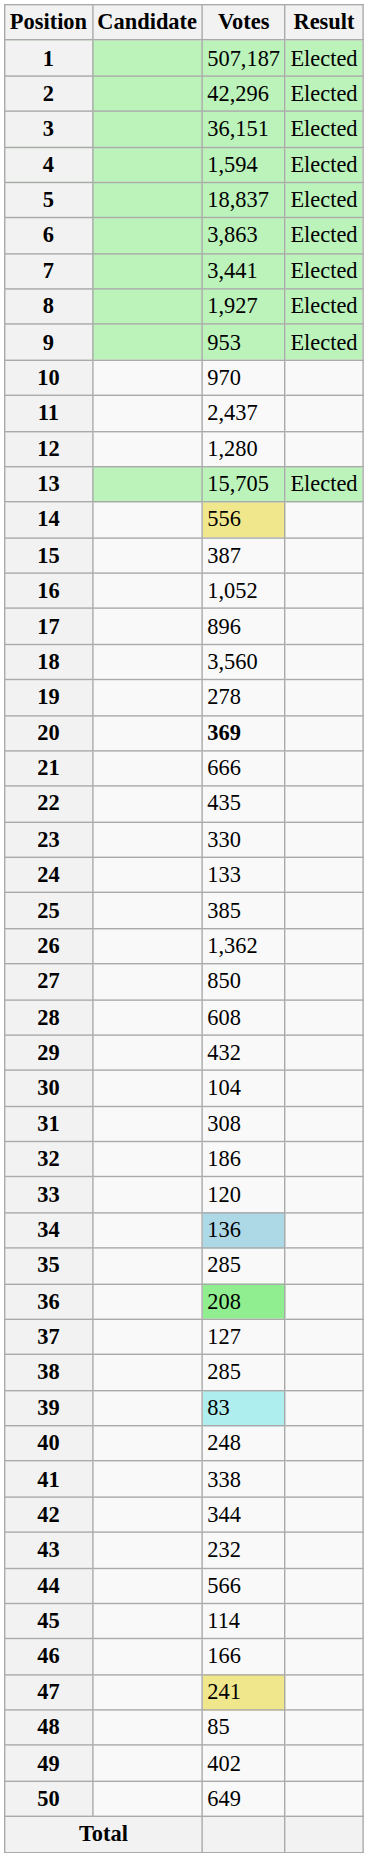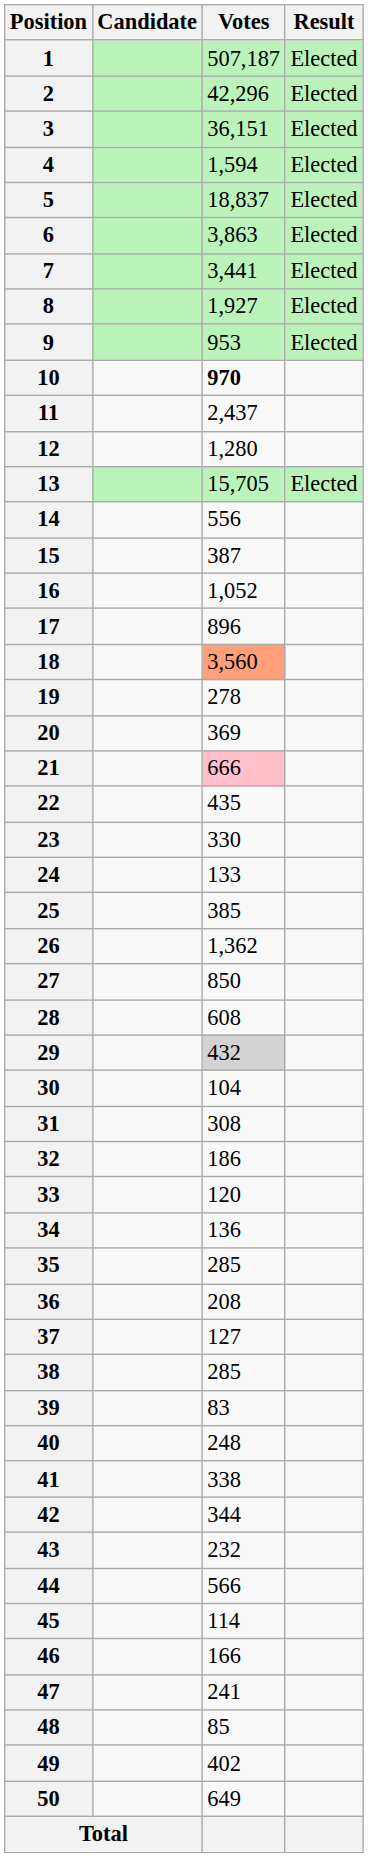(224, 377) normal -> (224, 377) bold
(224, 519) khaki background -> (224, 519) no background
(232, 661) no background -> (232, 661) lightsalmon background
(224, 732) bold -> (224, 732) normal
(224, 768) no background -> (224, 768) pink background
(224, 1052) no background -> (224, 1052) lightgrey background
(224, 1230) lightblue background -> (224, 1230) no background
(224, 1301) lightgreen background -> (224, 1301) no background
(218, 1407) paleturquoise background -> (218, 1407) no background
(224, 1691) khaki background -> (224, 1691) no background
